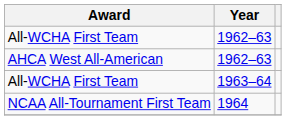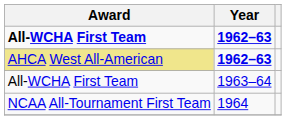(73, 37) normal -> (77, 37) bold
(244, 37) normal -> (244, 37) bold
(85, 59) no background -> (85, 59) khaki background
(244, 59) normal -> (244, 59) bold
